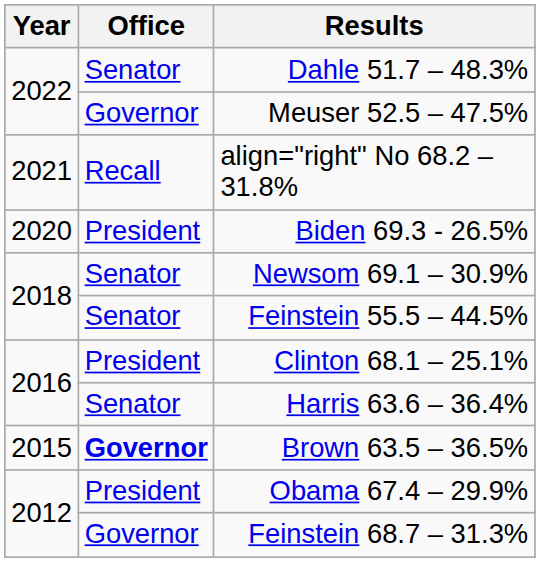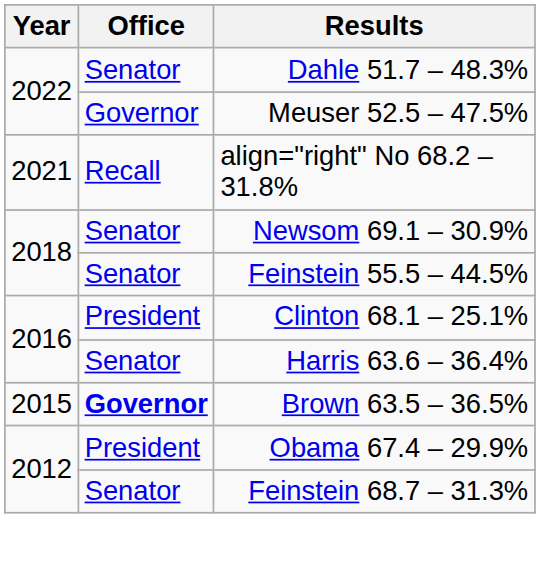- row: (412, 230)
(142, 534) Governor -> (133, 490) Senator
